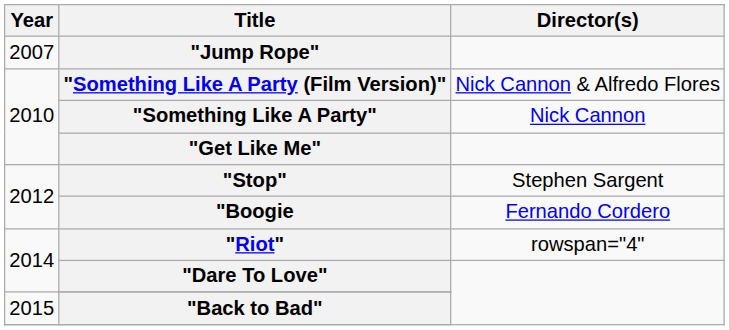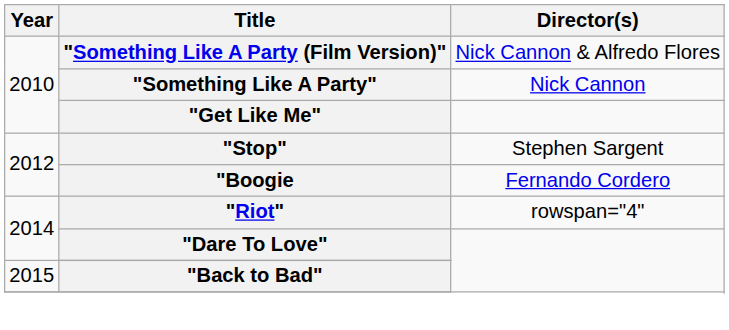- row: (255, 52)
